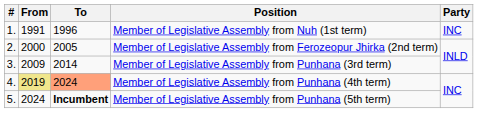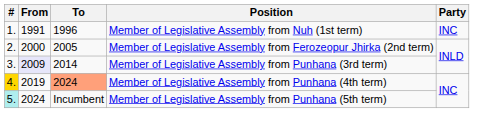(33, 64) no background -> (33, 64) lavender background
(11, 82) no background -> (11, 82) gold background
(33, 82) khaki background -> (33, 82) no background
(11, 99) no background -> (11, 99) paleturquoise background
(81, 99) bold -> (79, 99) normal
